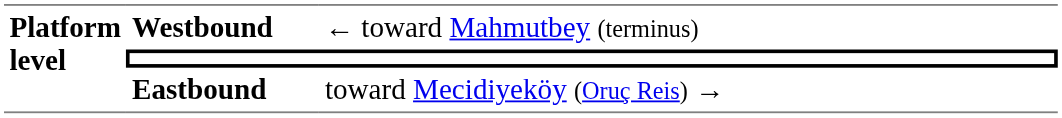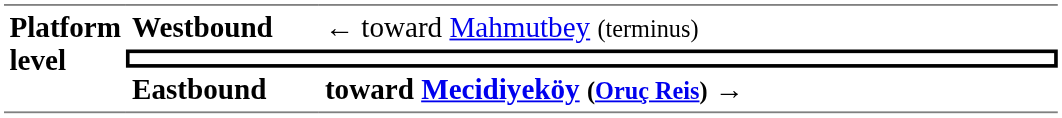(525, 89) normal -> (534, 89) bold
